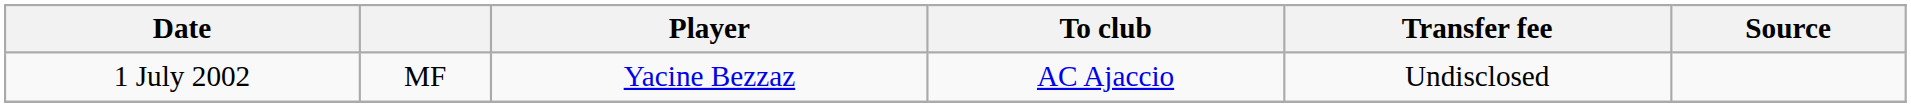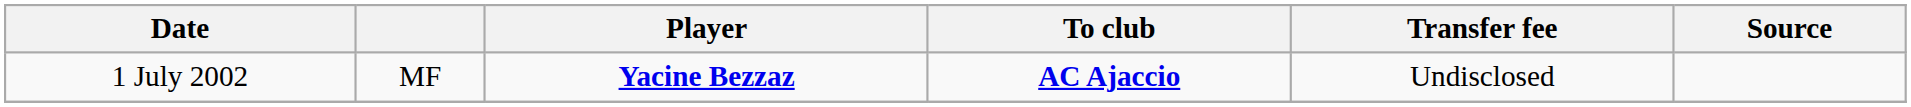(709, 76) normal -> (707, 76) bold
(1106, 76) normal -> (1109, 76) bold
